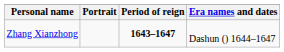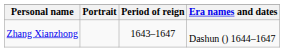(153, 33) bold -> (153, 33) normal
